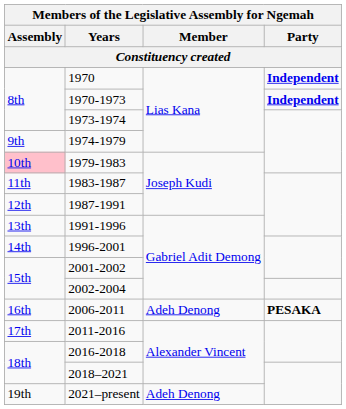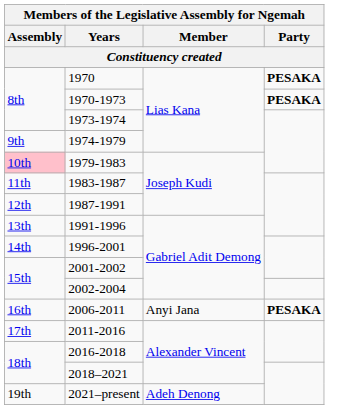(303, 78) Independent -> (294, 78) PESAKA
(303, 99) Independent -> (294, 99) PESAKA
(183, 309) Adeh Denong -> (173, 309) Anyi Jana
